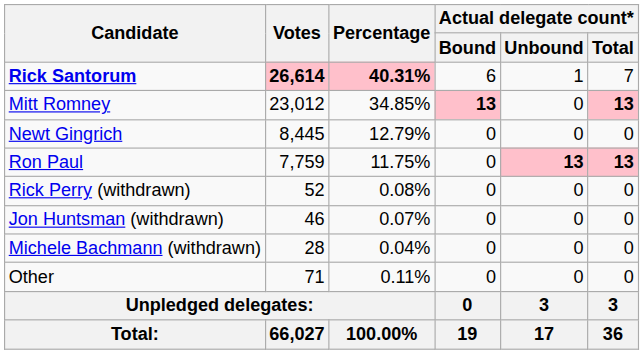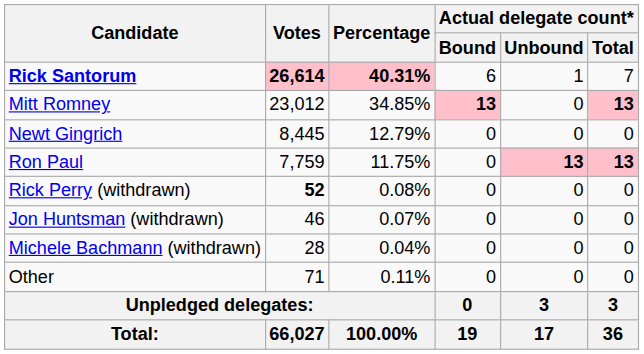(315, 190) normal -> (315, 190) bold
